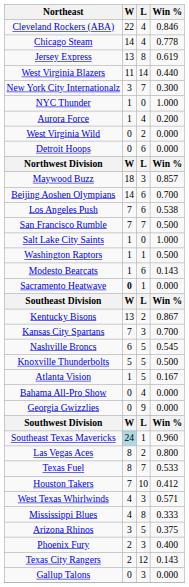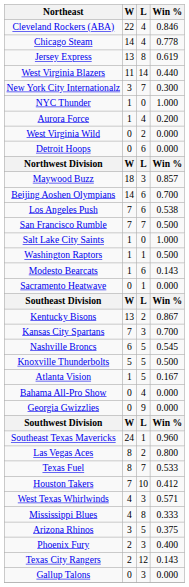(129, 286) bold -> (129, 286) normal
(129, 438) lightblue background -> (129, 438) no background
